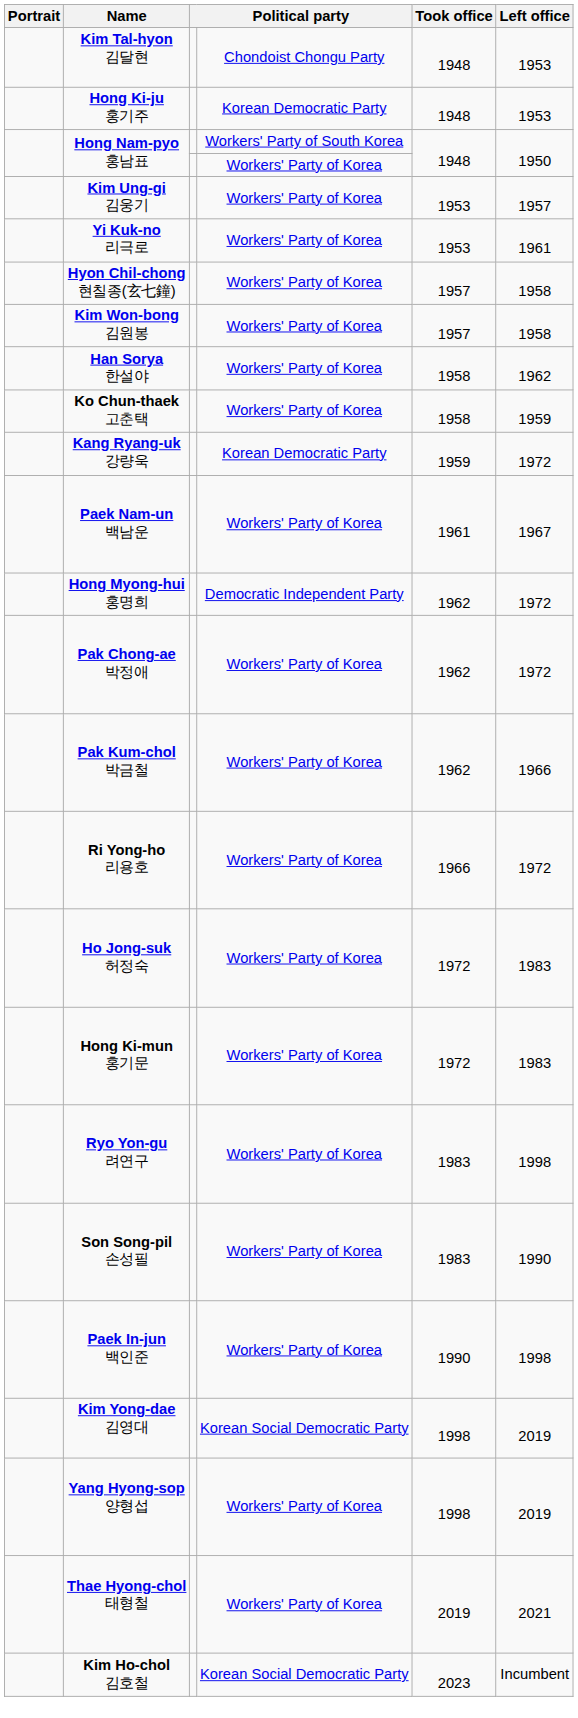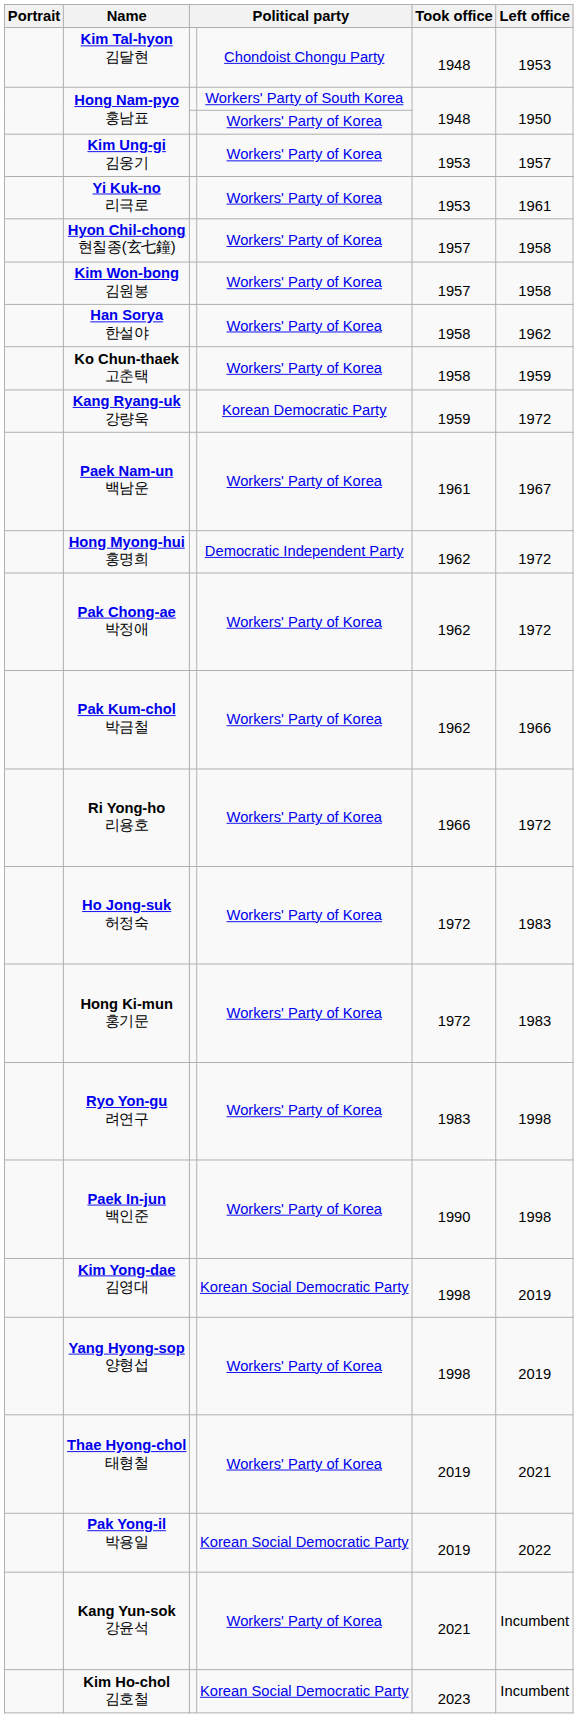- row: (127, 107)
- row: (127, 1250)
+ row: (127, 1533)
+ row: (127, 1620)
